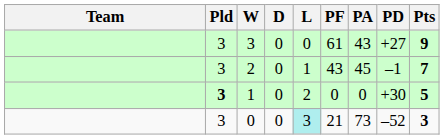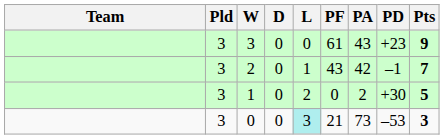(393, 43) +27 -> (393, 43) +23
(363, 69) 45 -> (363, 69) 42
(221, 95) bold -> (221, 95) normal
(363, 95) 0 -> (363, 95) 2
(393, 120) –52 -> (393, 120) –53
